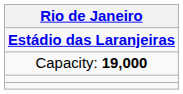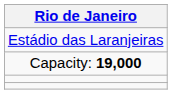(91, 39) bold -> (86, 39) normal
